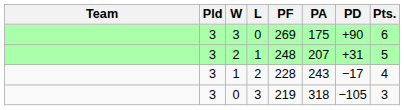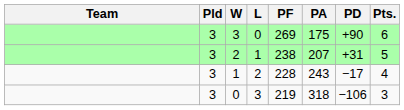(285, 54) 248 -> (285, 54) 238
(353, 94) −105 -> (353, 94) −106
